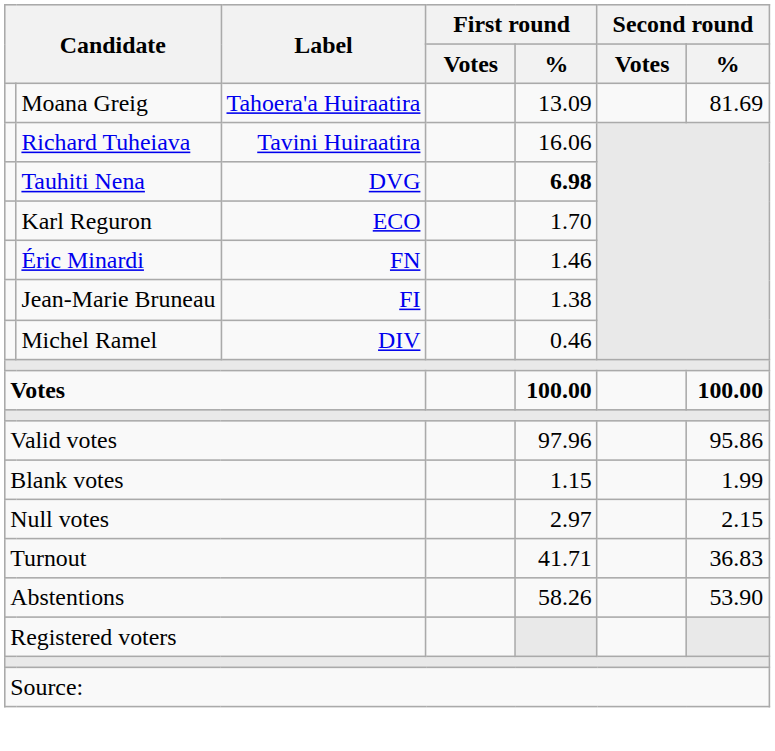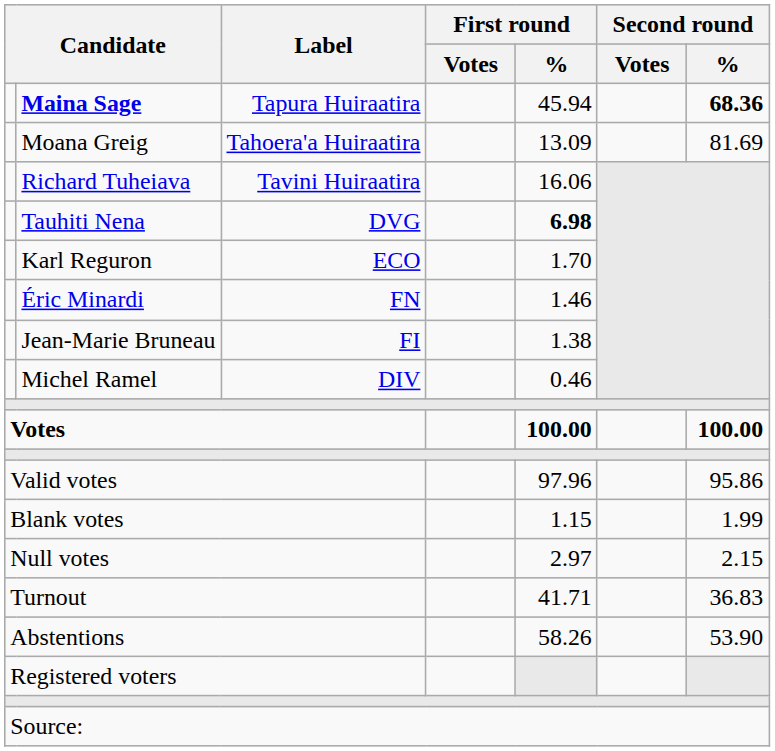+ row: (81, 103)
